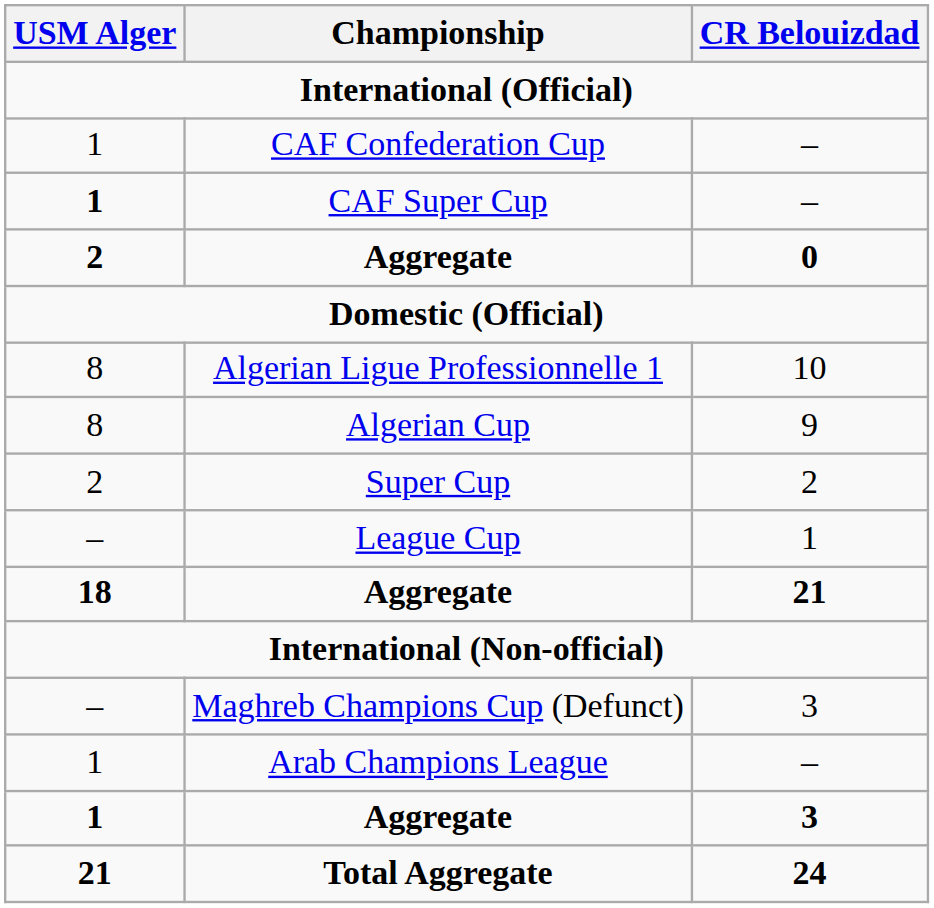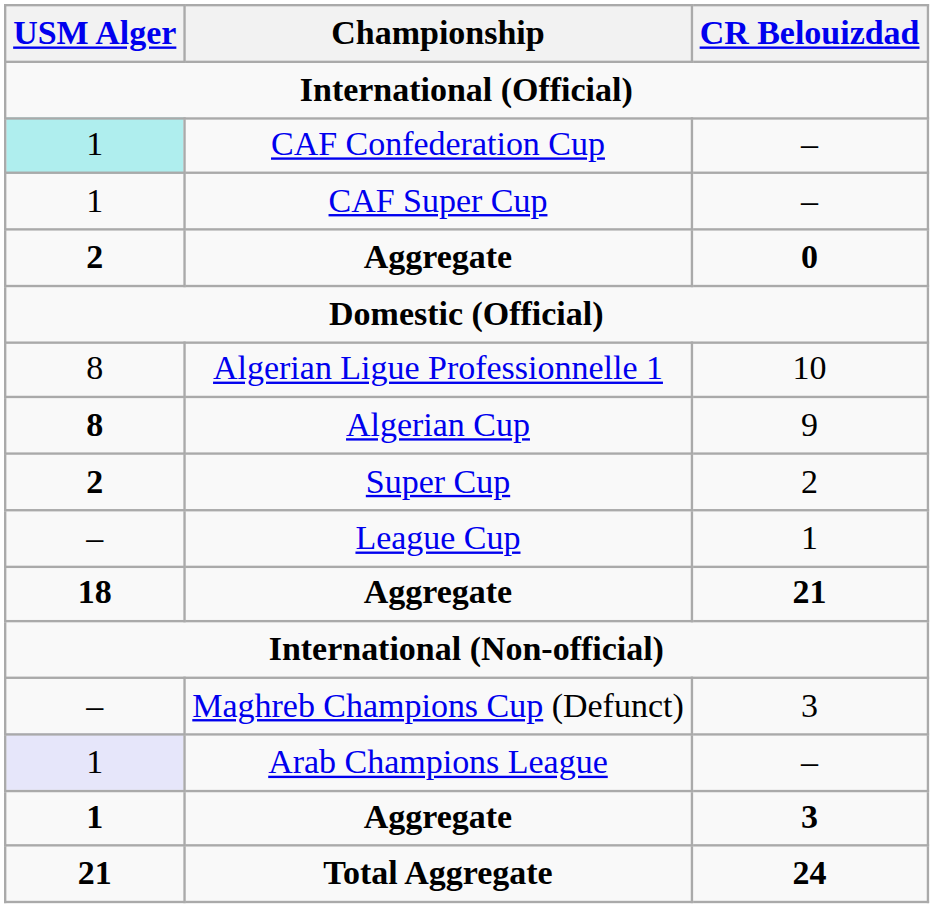(95, 145) no background -> (95, 145) paleturquoise background
(95, 201) bold -> (95, 201) normal
(95, 425) normal -> (95, 425) bold
(95, 481) normal -> (95, 481) bold
(95, 761) no background -> (95, 761) lavender background
